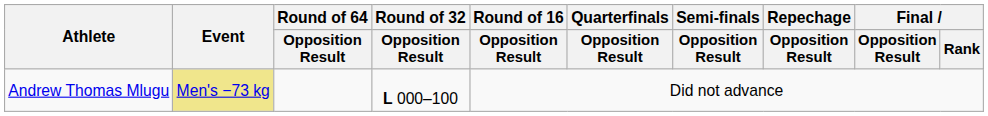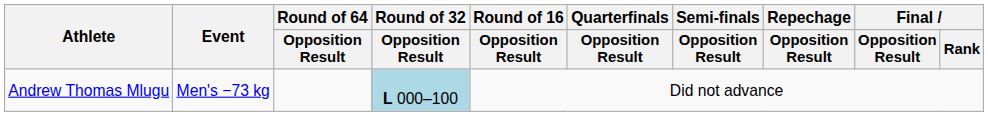(223, 91) khaki background -> (223, 91) no background
(420, 99) no background -> (420, 99) lightblue background
